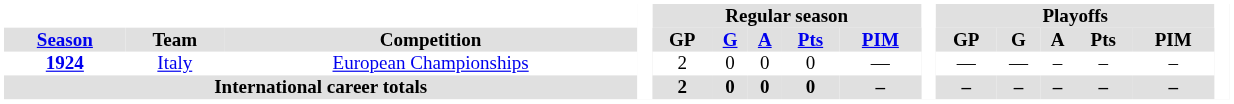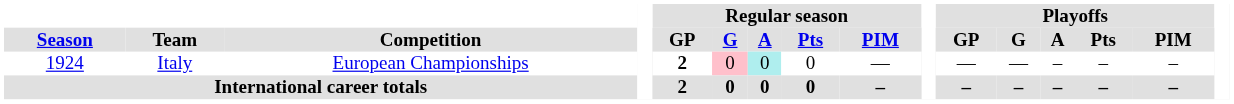(65, 63) bold -> (65, 63) normal
(682, 63) normal -> (682, 63) bold
(730, 63) no background -> (730, 63) pink background
(765, 63) no background -> (765, 63) paleturquoise background
